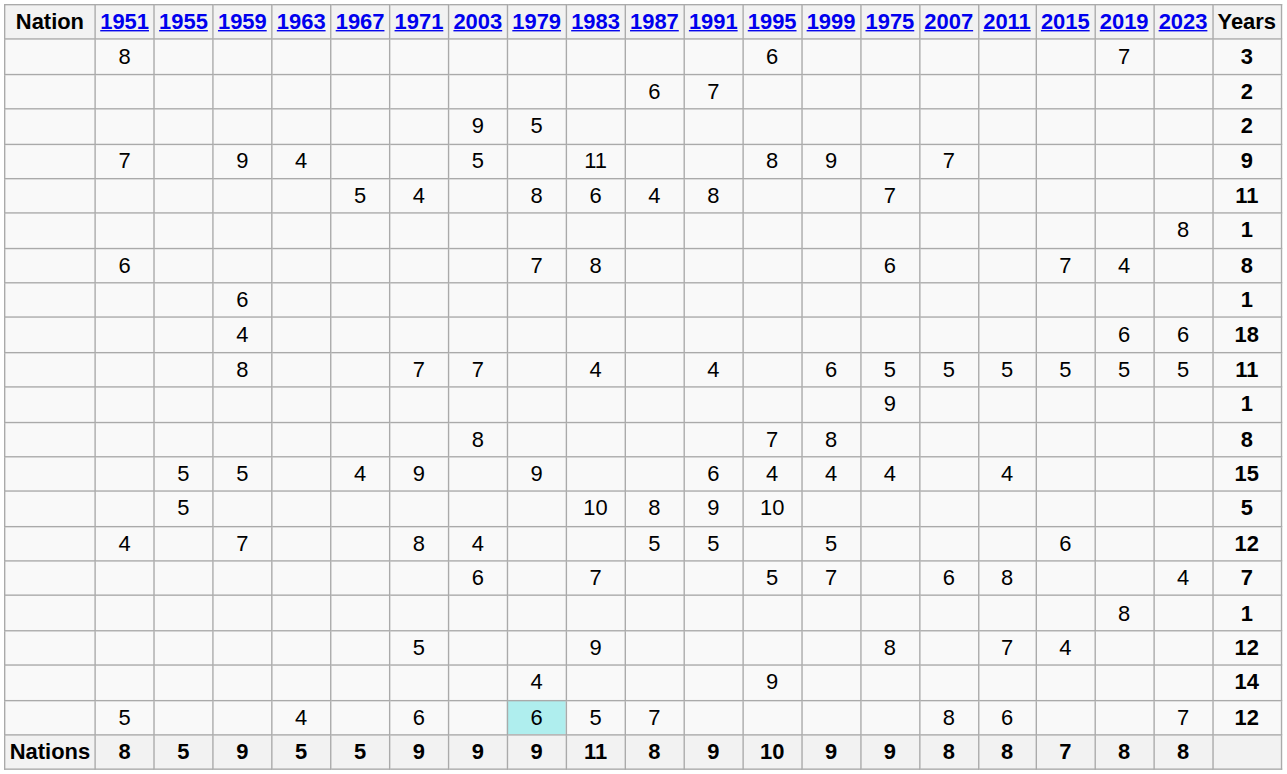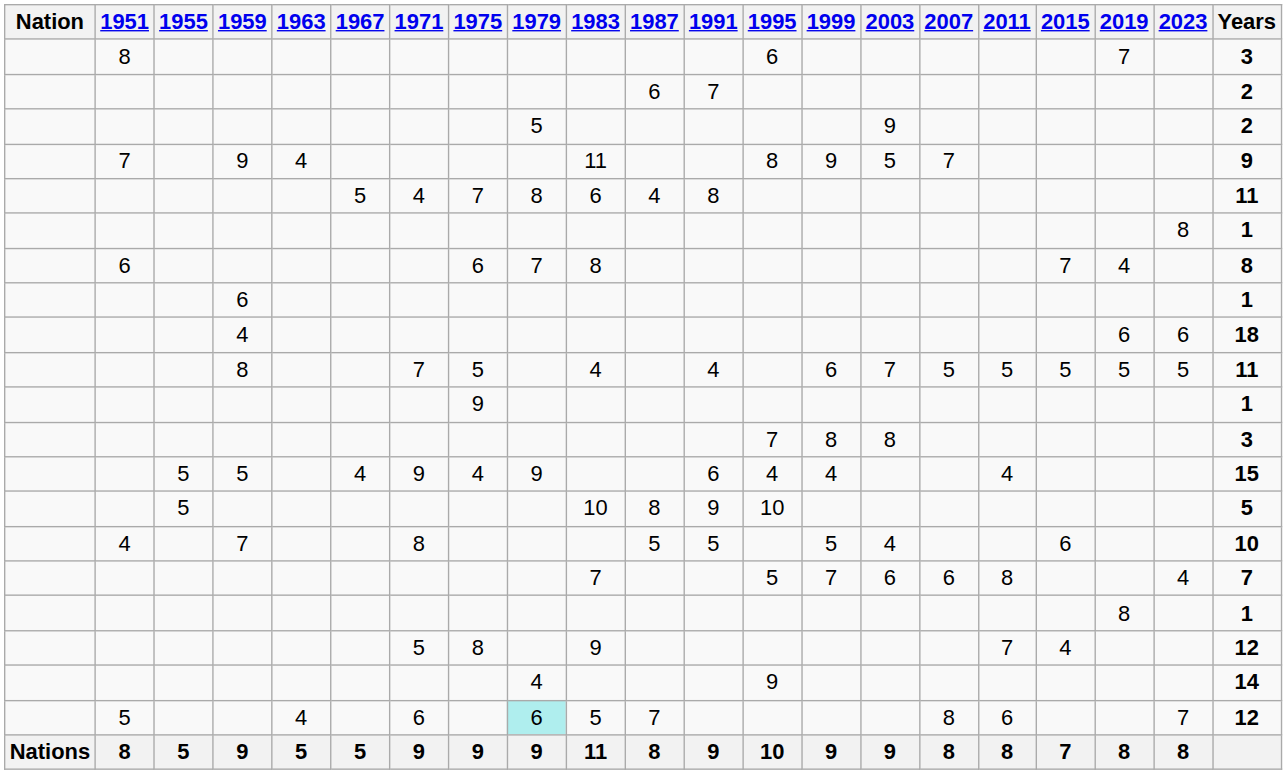columns swapped: (890, 21) <-> (478, 21)
(1247, 439) 8 -> (1247, 439) 3
(1247, 543) 12 -> (1247, 543) 10
